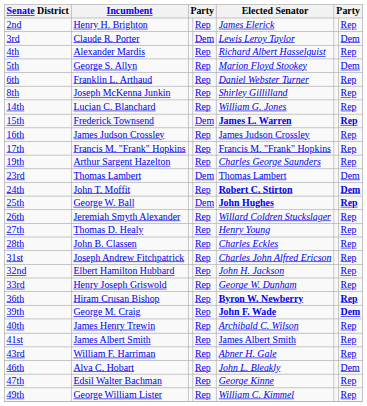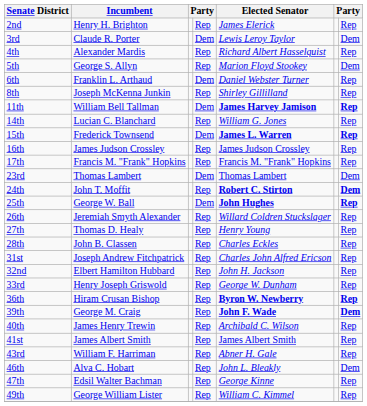(203, 79) Rep -> (204, 79) Dem
+ row: (15, 107)
- row: (15, 162)
